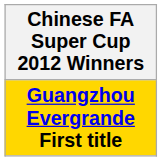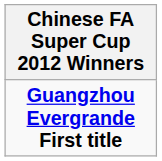(81, 117) gold background -> (81, 117) no background
